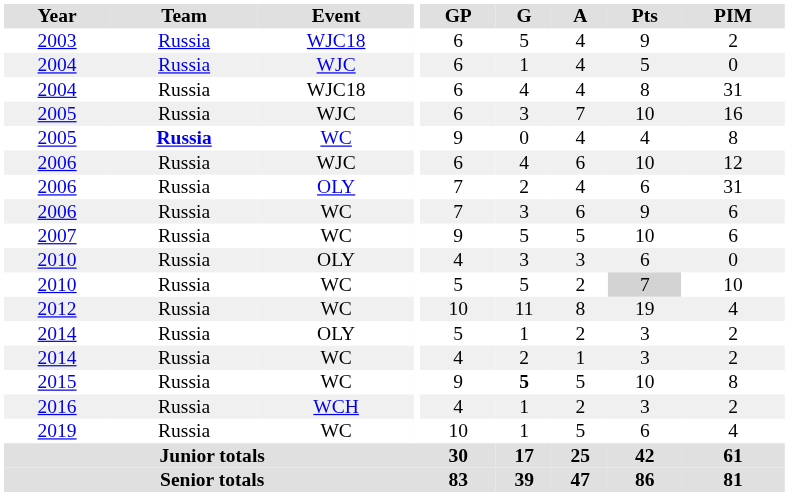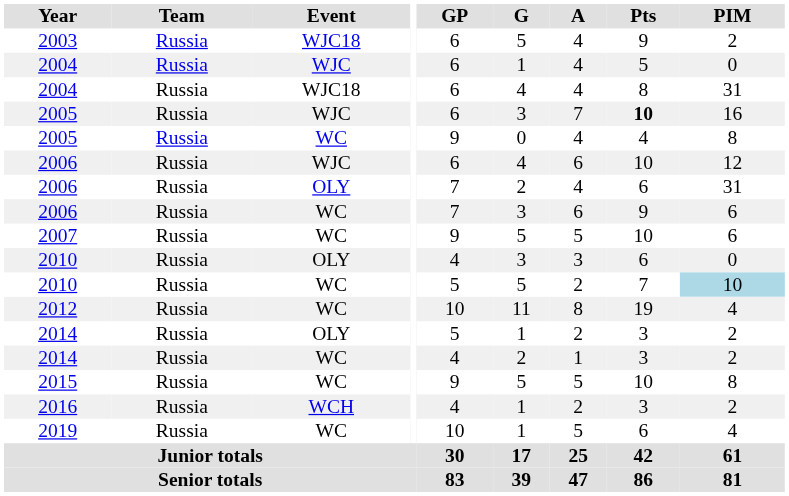(645, 113) normal -> (643, 113) bold
(184, 138) bold -> (182, 138) normal
(645, 284) lightgrey background -> (643, 284) no background
(733, 284) no background -> (732, 284) lightblue background
(524, 382) bold -> (521, 382) normal
